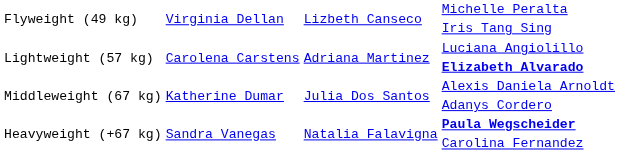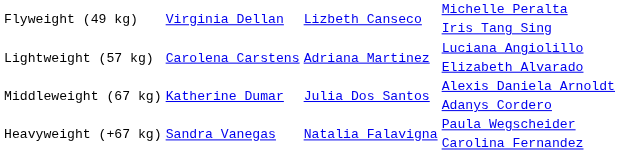(513, 67) bold -> (513, 67) normal
(509, 125) bold -> (509, 125) normal
